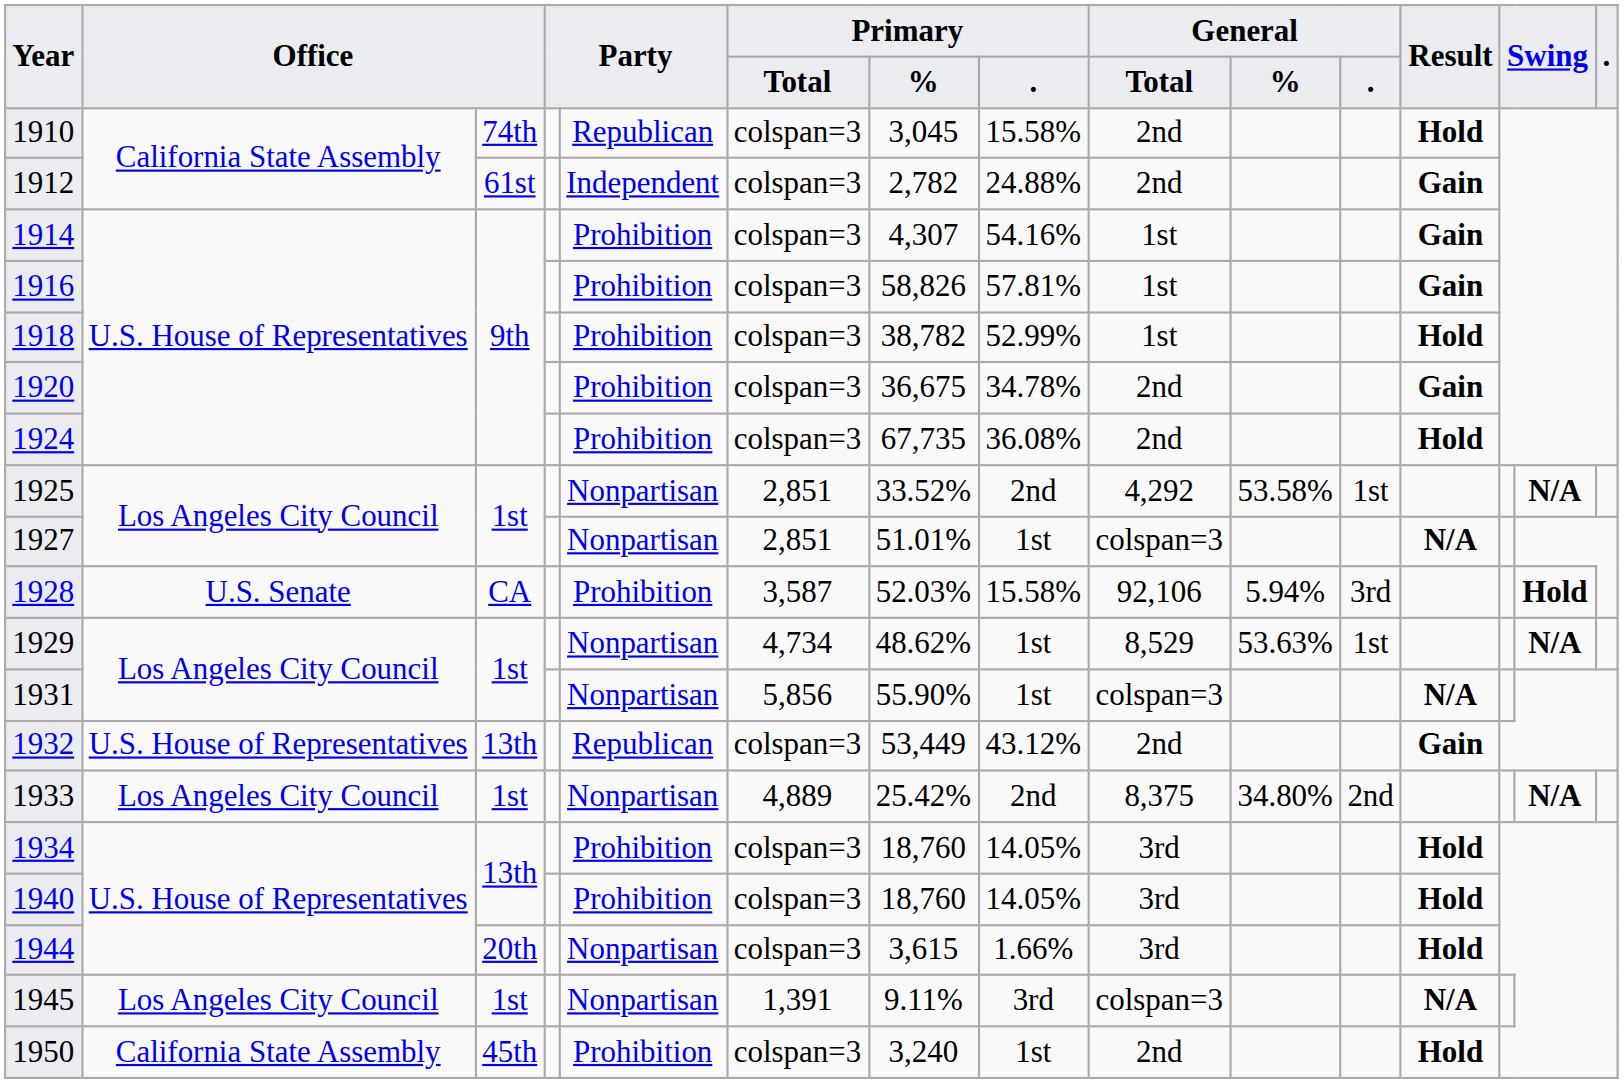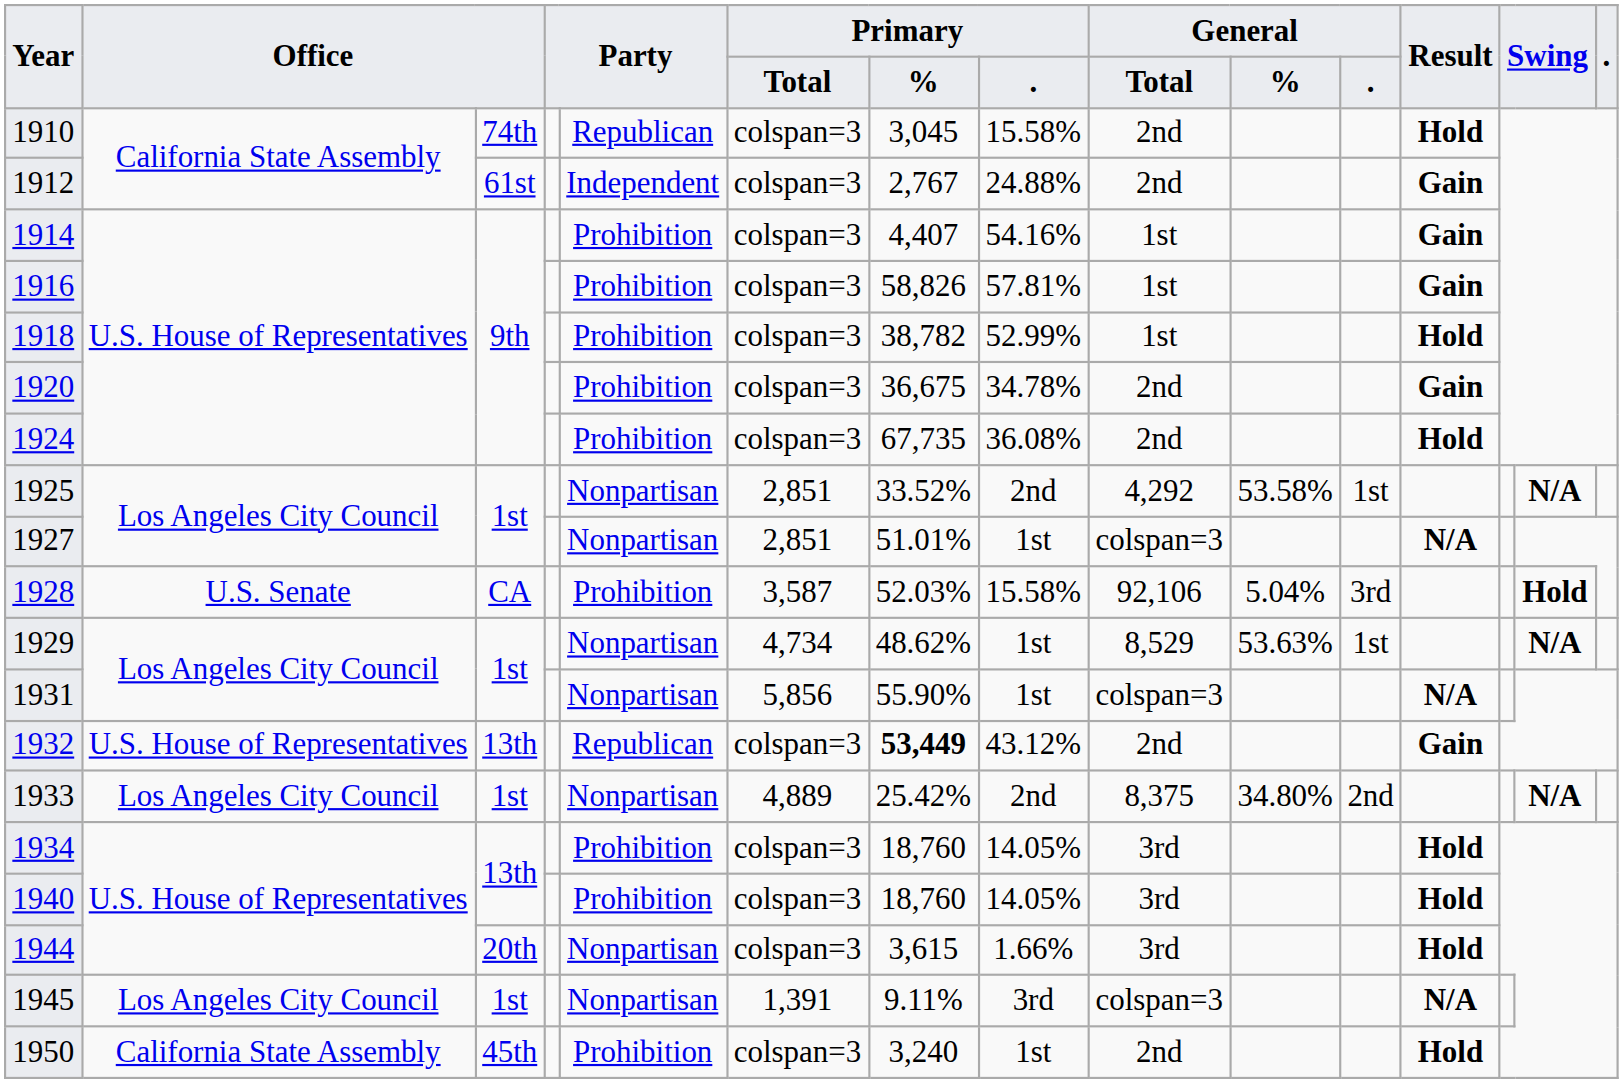(923, 183) 2,782 -> (923, 183) 2,767
(923, 234) 4,307 -> (923, 234) 4,407
(1285, 592) 5.94% -> (1285, 592) 5.04%
(923, 745) normal -> (923, 745) bold
